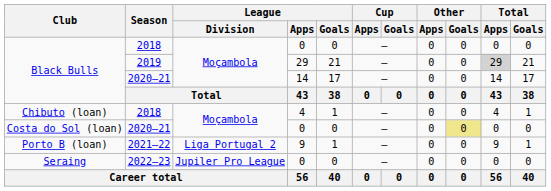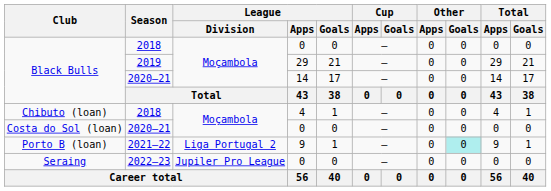(496, 62) lightgrey background -> (496, 62) no background
(464, 128) khaki background -> (464, 128) no background
(464, 145) no background -> (464, 145) paleturquoise background
